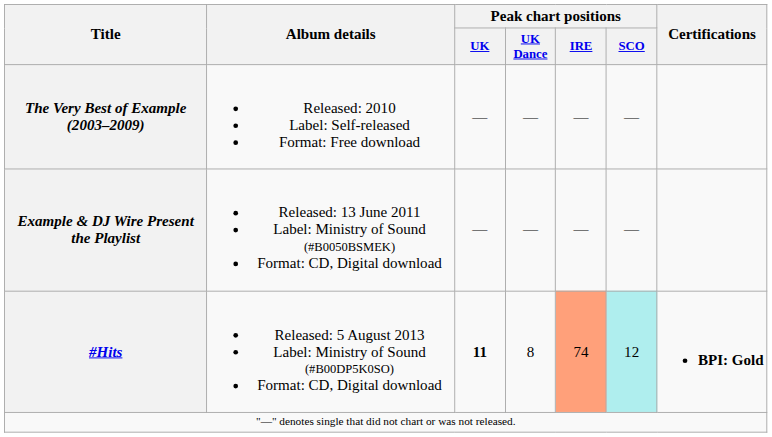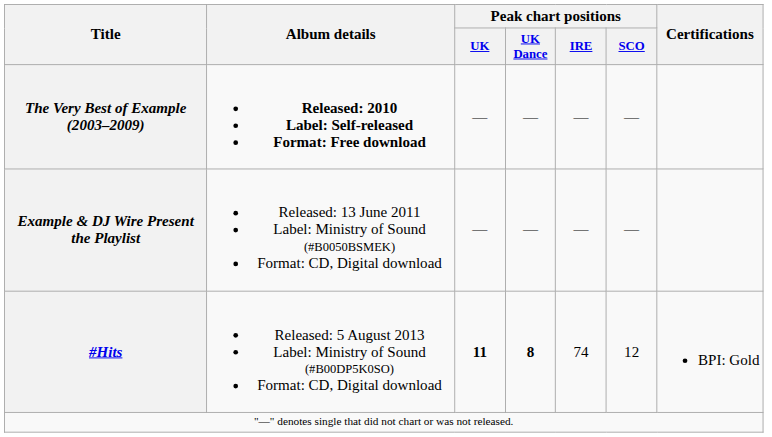(331, 125) normal -> (331, 125) bold
(530, 351) normal -> (530, 351) bold
(581, 351) lightsalmon background -> (581, 351) no background
(632, 351) paleturquoise background -> (632, 351) no background
(712, 360) bold -> (710, 360) normal
